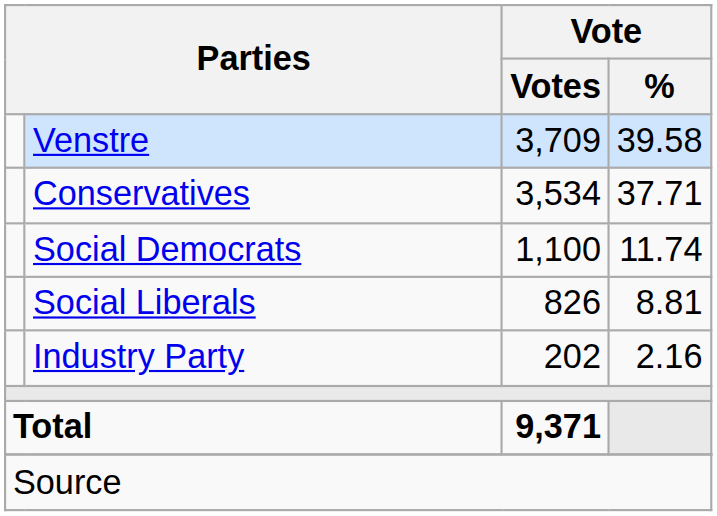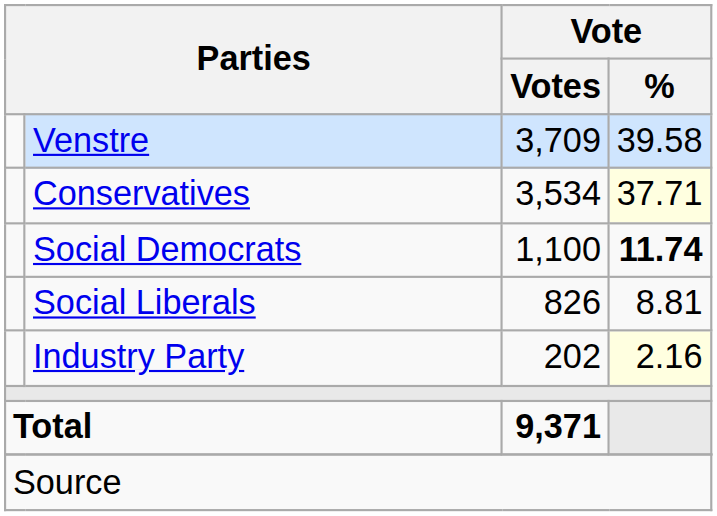(660, 194) no background -> (660, 194) lightyellow background
(661, 248) normal -> (661, 248) bold
(669, 357) no background -> (669, 357) lightyellow background
